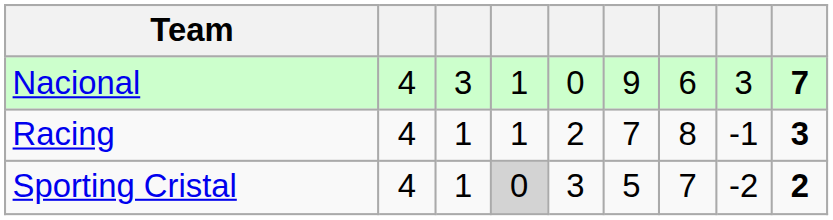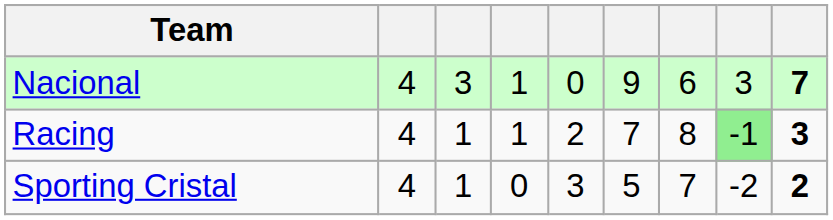(744, 134) no background -> (744, 134) lightgreen background
(519, 186) lightgrey background -> (519, 186) no background
